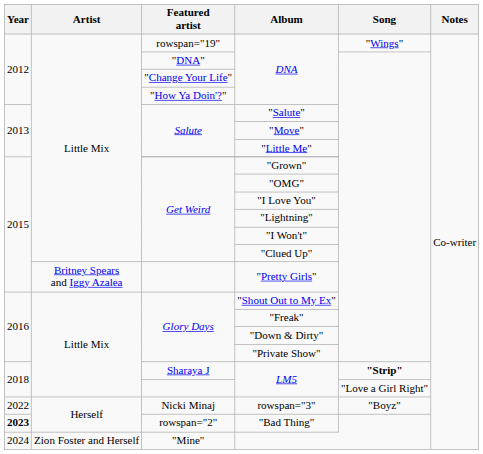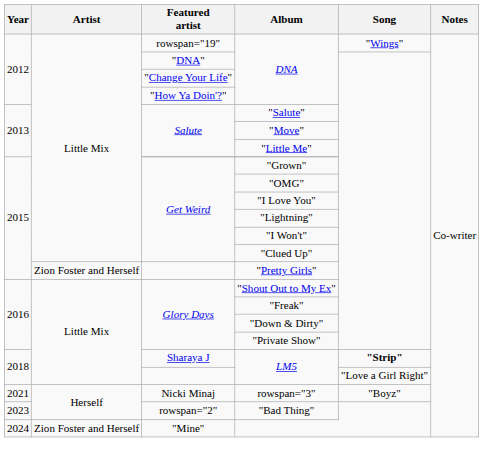(87, 277) Britney Spears and Iggy Azalea -> (87, 270) Zion Foster and Herself
(18, 405) 2022 -> (18, 393) 2021
(18, 423) bold -> (18, 410) normal
